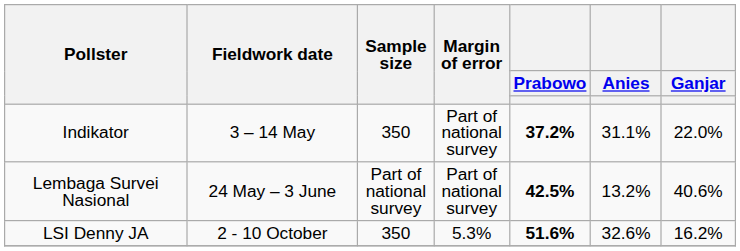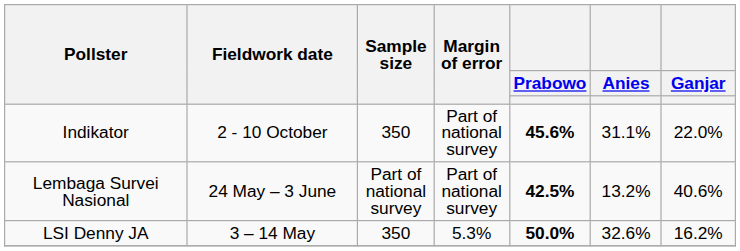(272, 133) 3 – 14 May -> (272, 133) 2 - 10 October
(550, 133) 37.2% -> (550, 133) 45.6%
(272, 233) 2 - 10 October -> (272, 233) 3 – 14 May
(550, 233) 51.6% -> (550, 233) 50.0%
